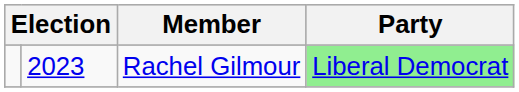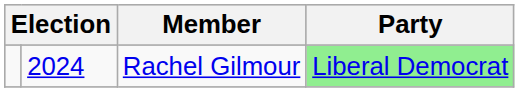(56, 65) 2023 -> (56, 65) 2024
